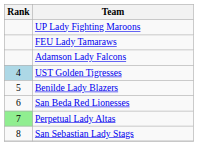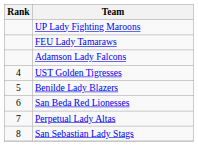(19, 73) lightblue background -> (19, 73) no background
(19, 118) lightgreen background -> (19, 118) no background
